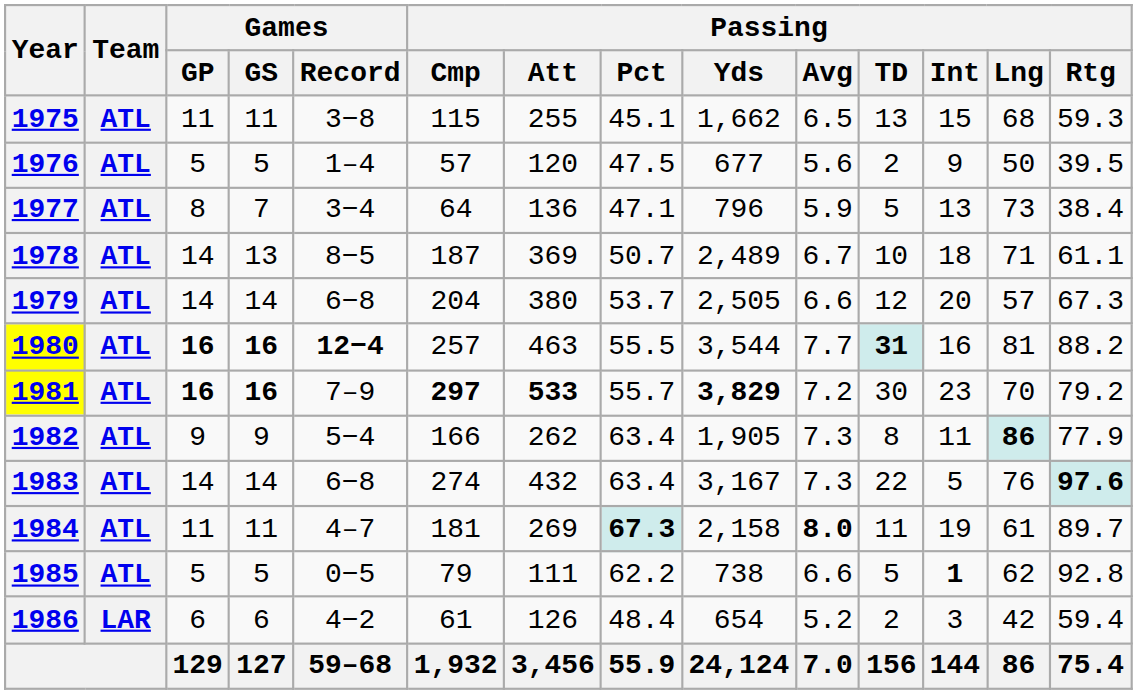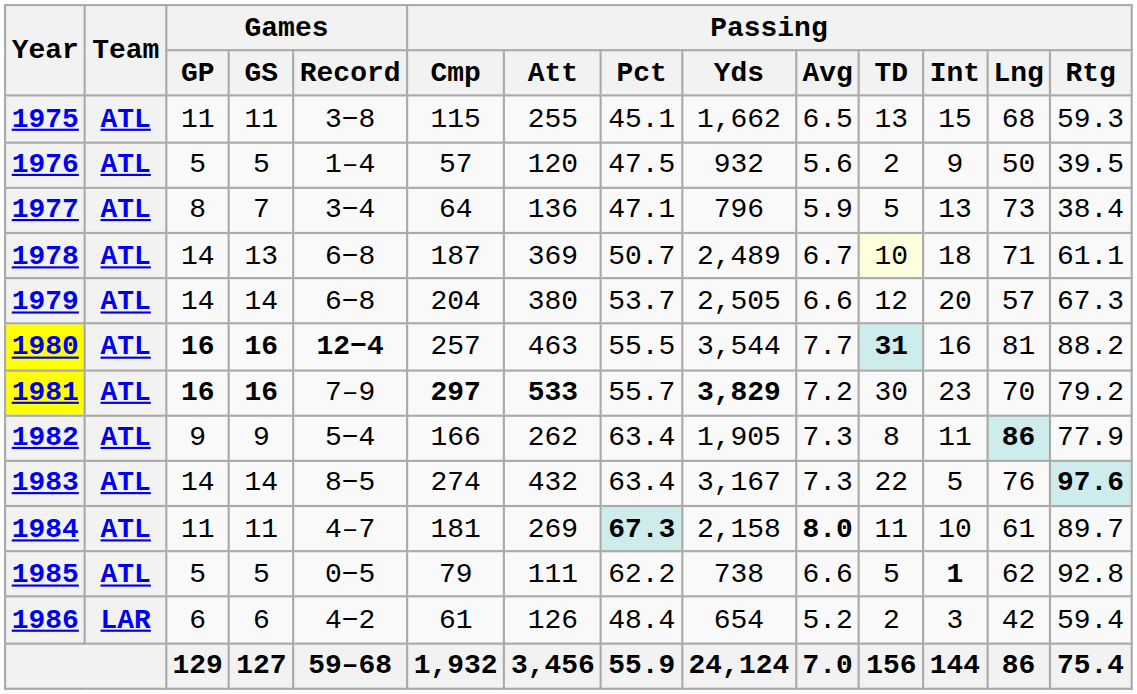(739, 165) 677 -> (739, 165) 932
(350, 256) 8−5 -> (350, 256) 6−8
(891, 256) no background -> (891, 256) lightyellow background
(350, 483) 6−8 -> (350, 483) 8−5
(955, 529) 19 -> (955, 529) 10
